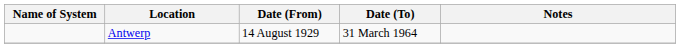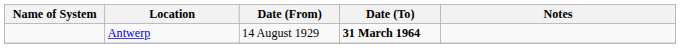(380, 33) normal -> (381, 33) bold
